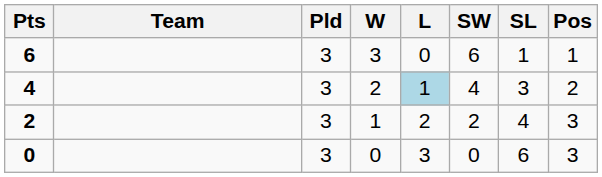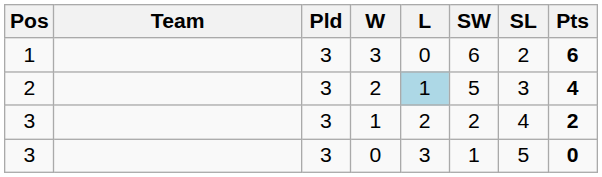columns swapped: (573, 21) <-> (29, 21)
(523, 54) 1 -> (523, 54) 2
(474, 88) 4 -> (474, 88) 5
(474, 155) 0 -> (474, 155) 1
(523, 155) 6 -> (523, 155) 5
